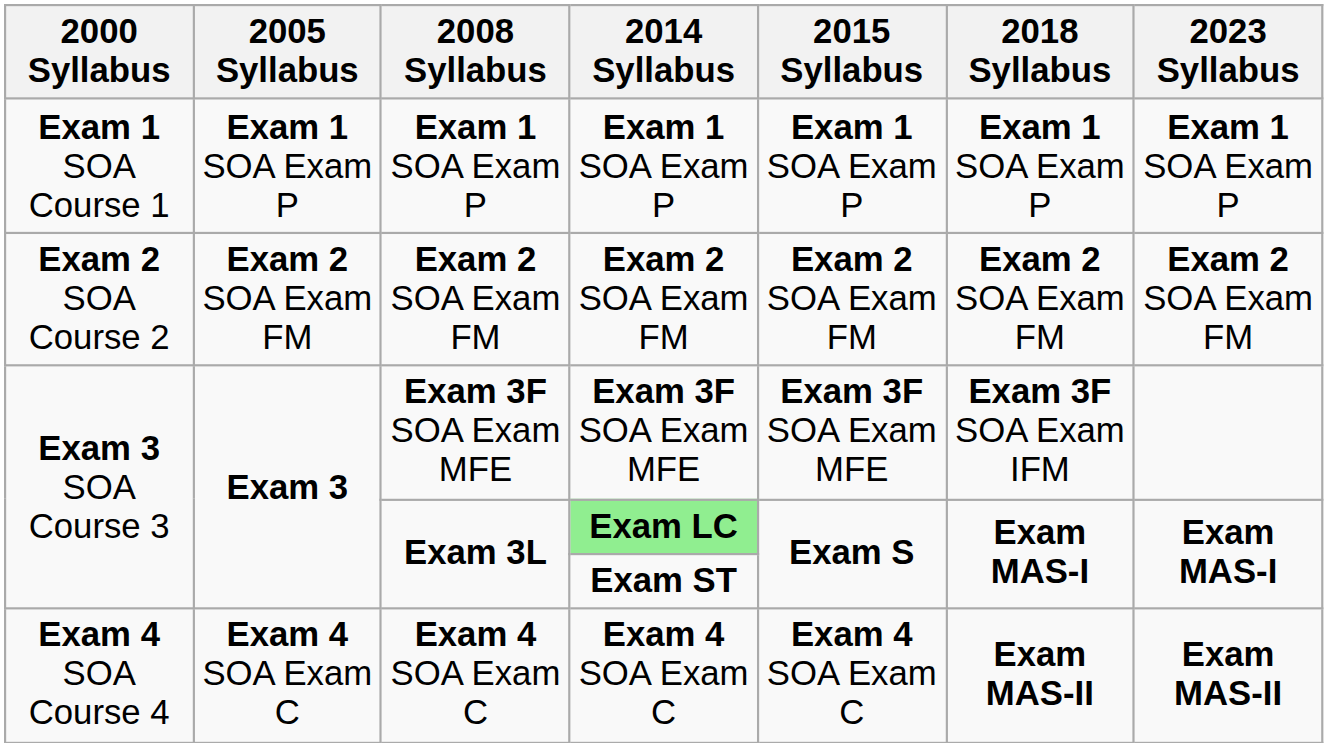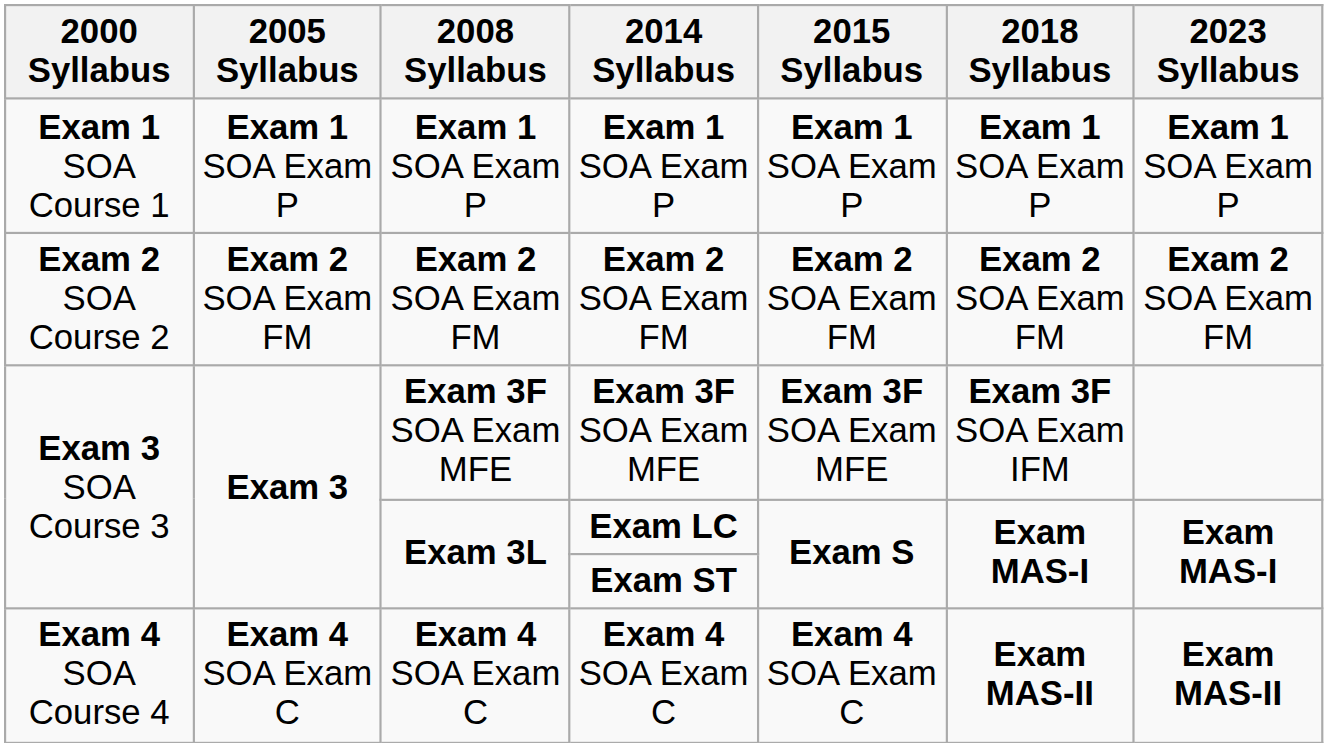(664, 525) lightgreen background -> (664, 525) no background
